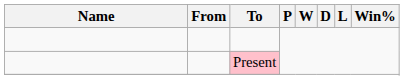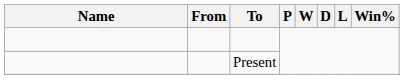(255, 62) pink background -> (255, 62) no background
